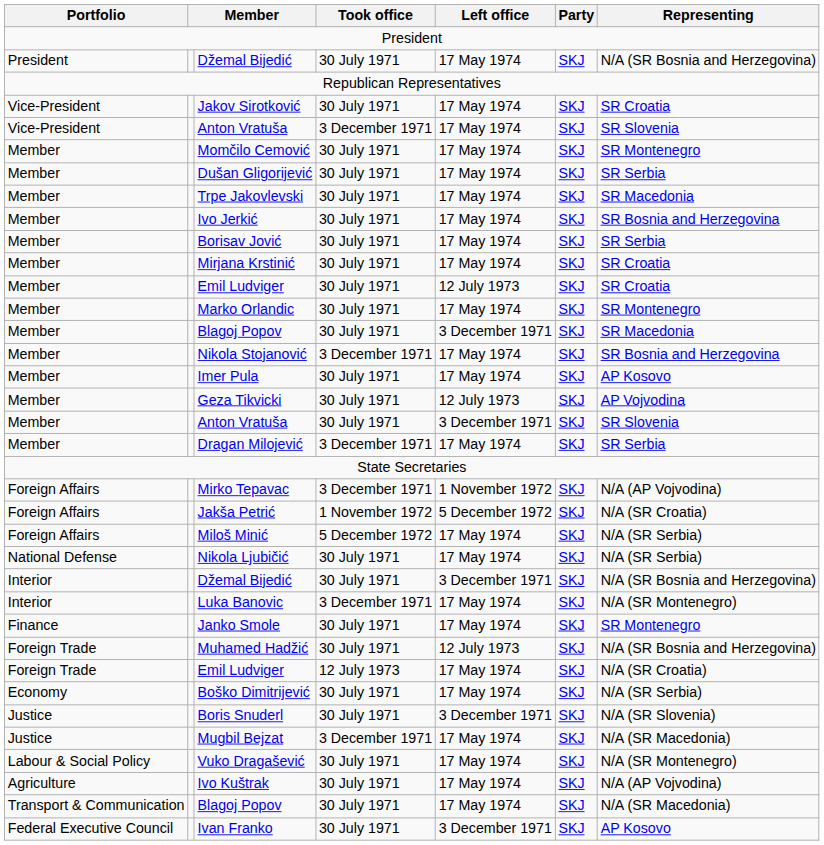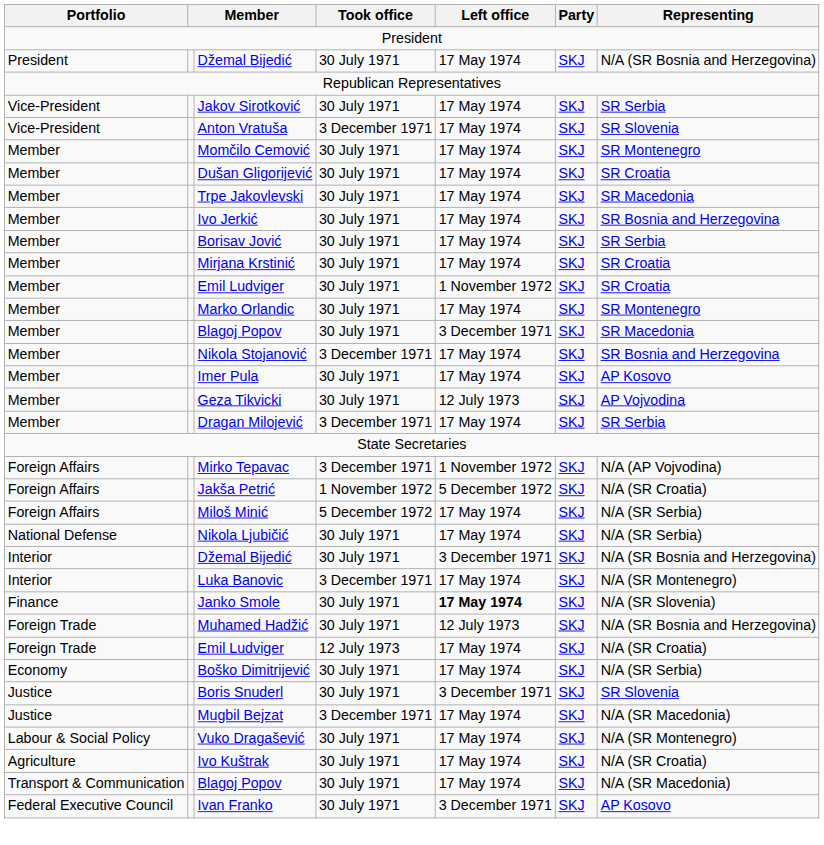(635, 106) SR Croatia -> (633, 106) SR Serbia
(633, 173) SR Serbia -> (635, 173) SR Croatia
(479, 286) 12 July 1973 -> (495, 286) 1 November 1972
- row: (34, 422)
(480, 625) normal -> (480, 602) bold
(651, 625) SR Montenegro -> (658, 602) N/A (SR Slovenia)
(658, 715) N/A (SR Slovenia) -> (640, 693) SR Slovenia
(661, 783) N/A (AP Vojvodina) -> (654, 761) N/A (SR Croatia)
